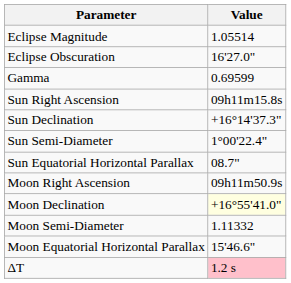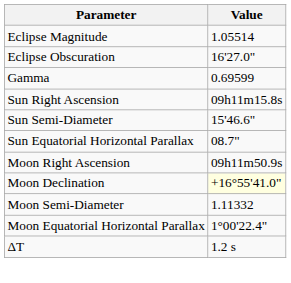- row: (50, 120)
(239, 141) 1°00'22.4" -> (233, 120) 15'46.6"
(233, 246) 15'46.6" -> (239, 225) 1°00'22.4"
(223, 267) pink background -> (223, 246) no background
